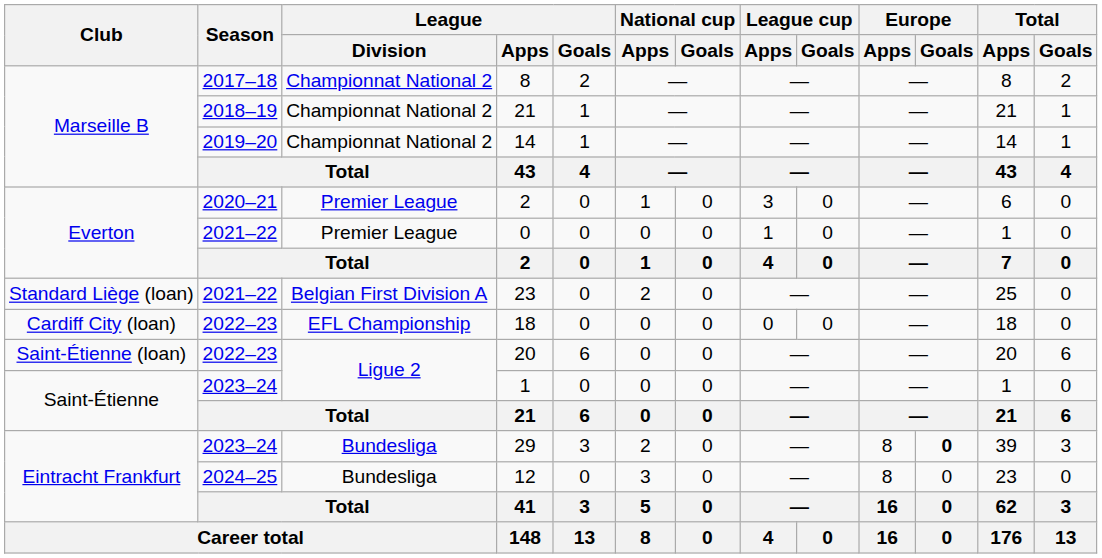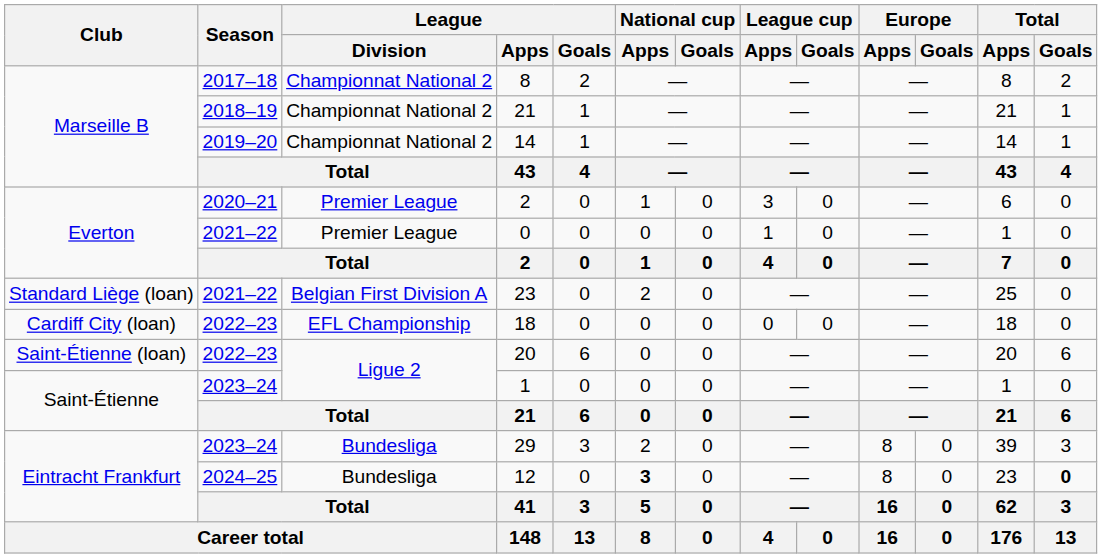(947, 446) bold -> (947, 446) normal
(645, 476) normal -> (645, 476) bold
(1066, 476) normal -> (1066, 476) bold
